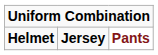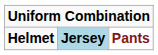(83, 38) no background -> (83, 38) lightblue background
